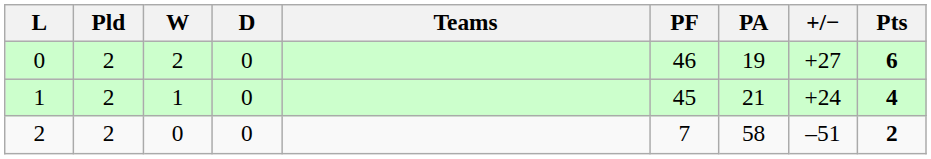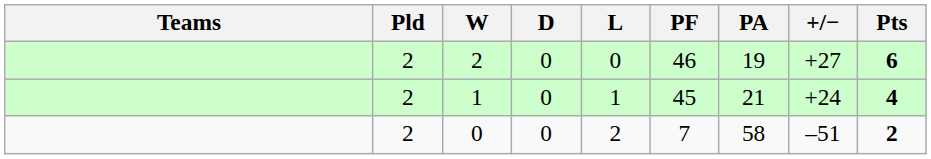columns swapped: (466, 23) <-> (39, 23)
